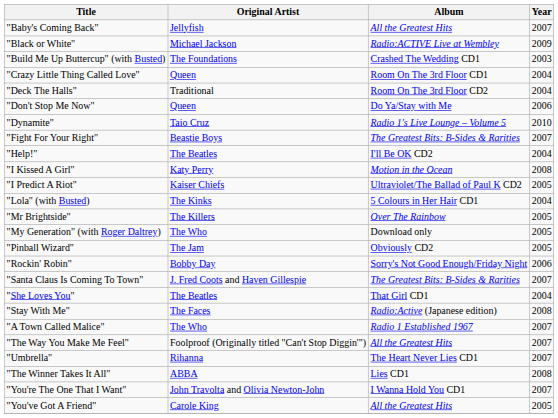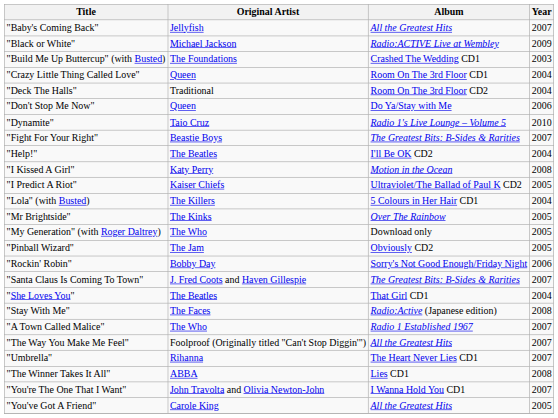(191, 201) The Kinks -> (192, 201) The Killers
(192, 216) The Killers -> (191, 216) The Kinks
